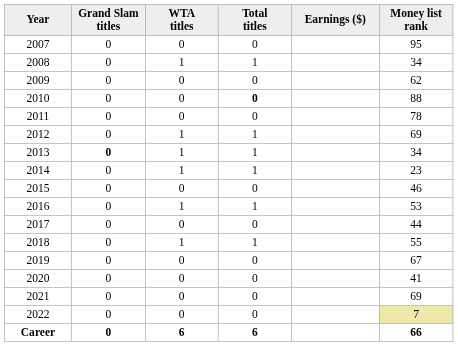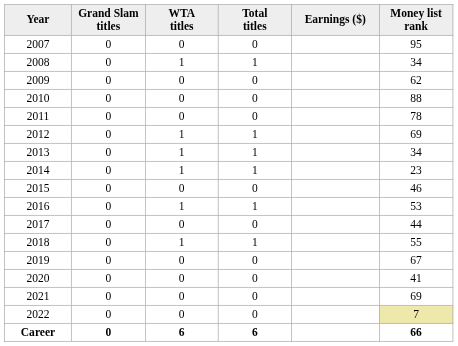(255, 98) bold -> (255, 98) normal
(108, 152) bold -> (108, 152) normal
